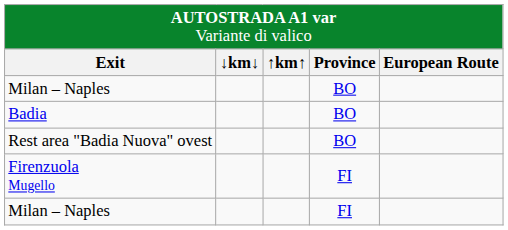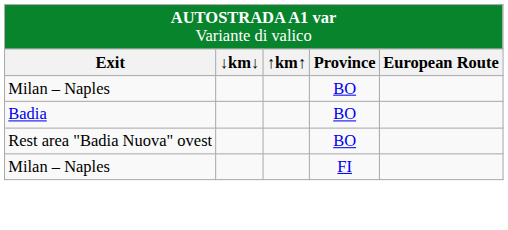- row: (44, 176)
